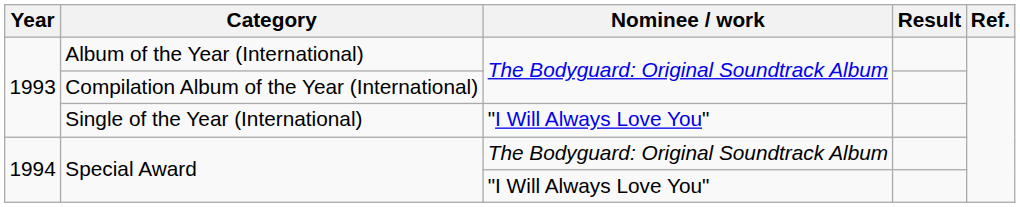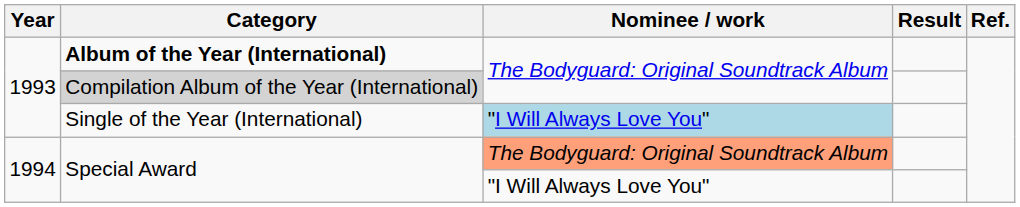(214, 53) normal -> (226, 53) bold
(272, 86) no background -> (272, 86) lightgrey background
(599, 119) no background -> (599, 119) lightblue background
(688, 152) no background -> (688, 152) lightsalmon background
